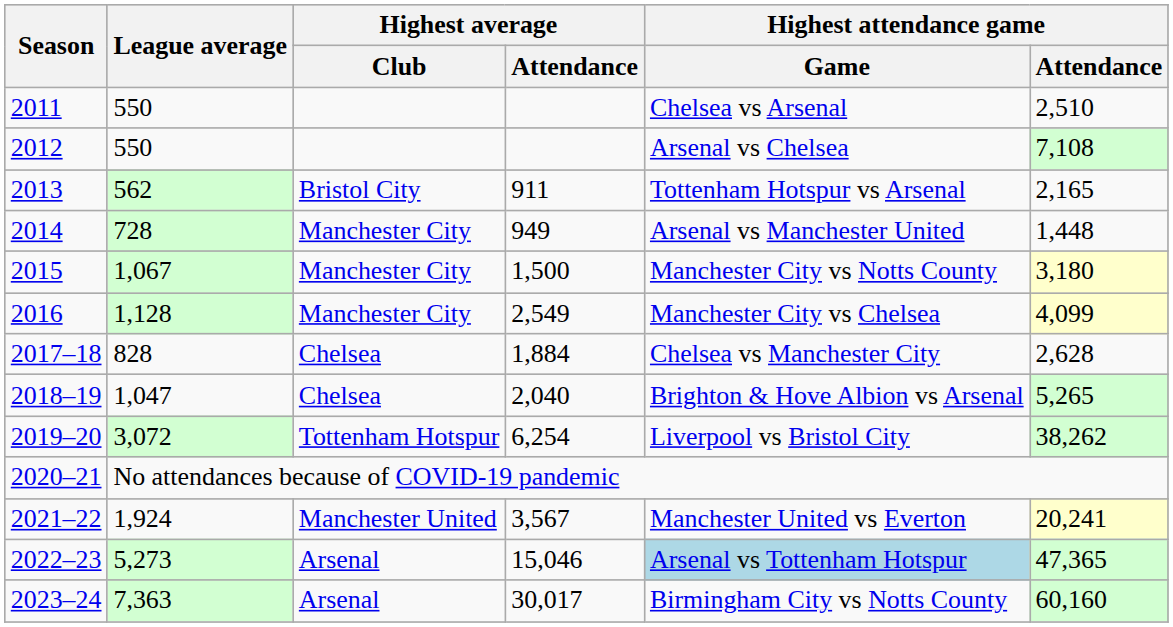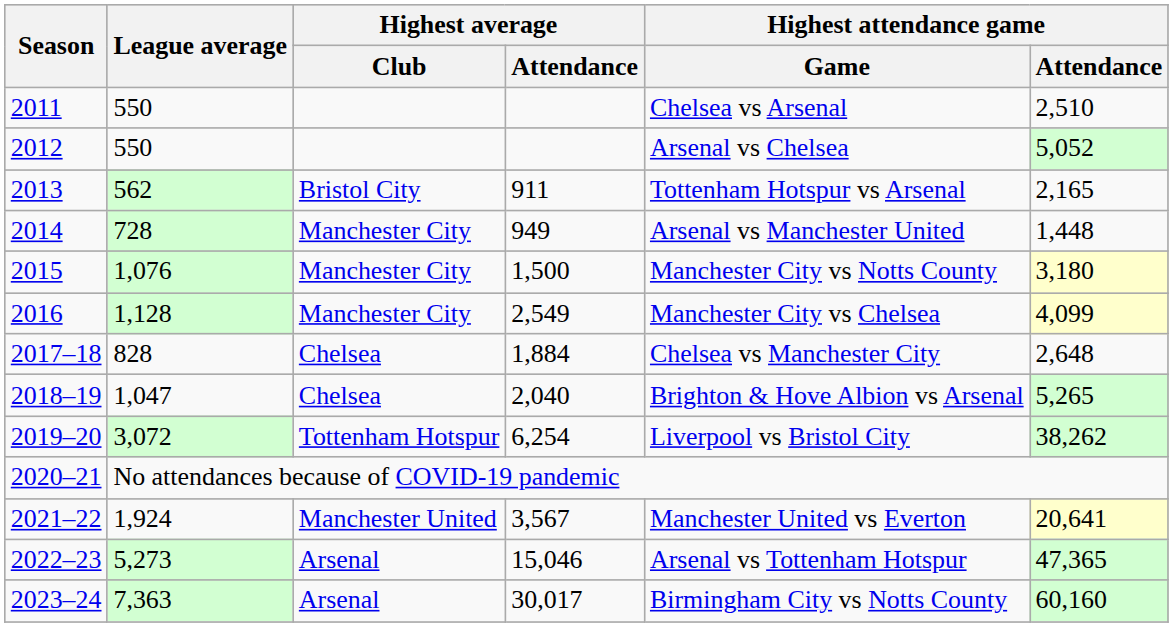(1065, 148) 7,108 -> (1065, 148) 5,052
(143, 271) 1,067 -> (143, 271) 1,076
(1065, 353) 2,628 -> (1065, 353) 2,648
(1071, 518) 20,241 -> (1071, 518) 20,641
(808, 559) lightblue background -> (808, 559) no background
